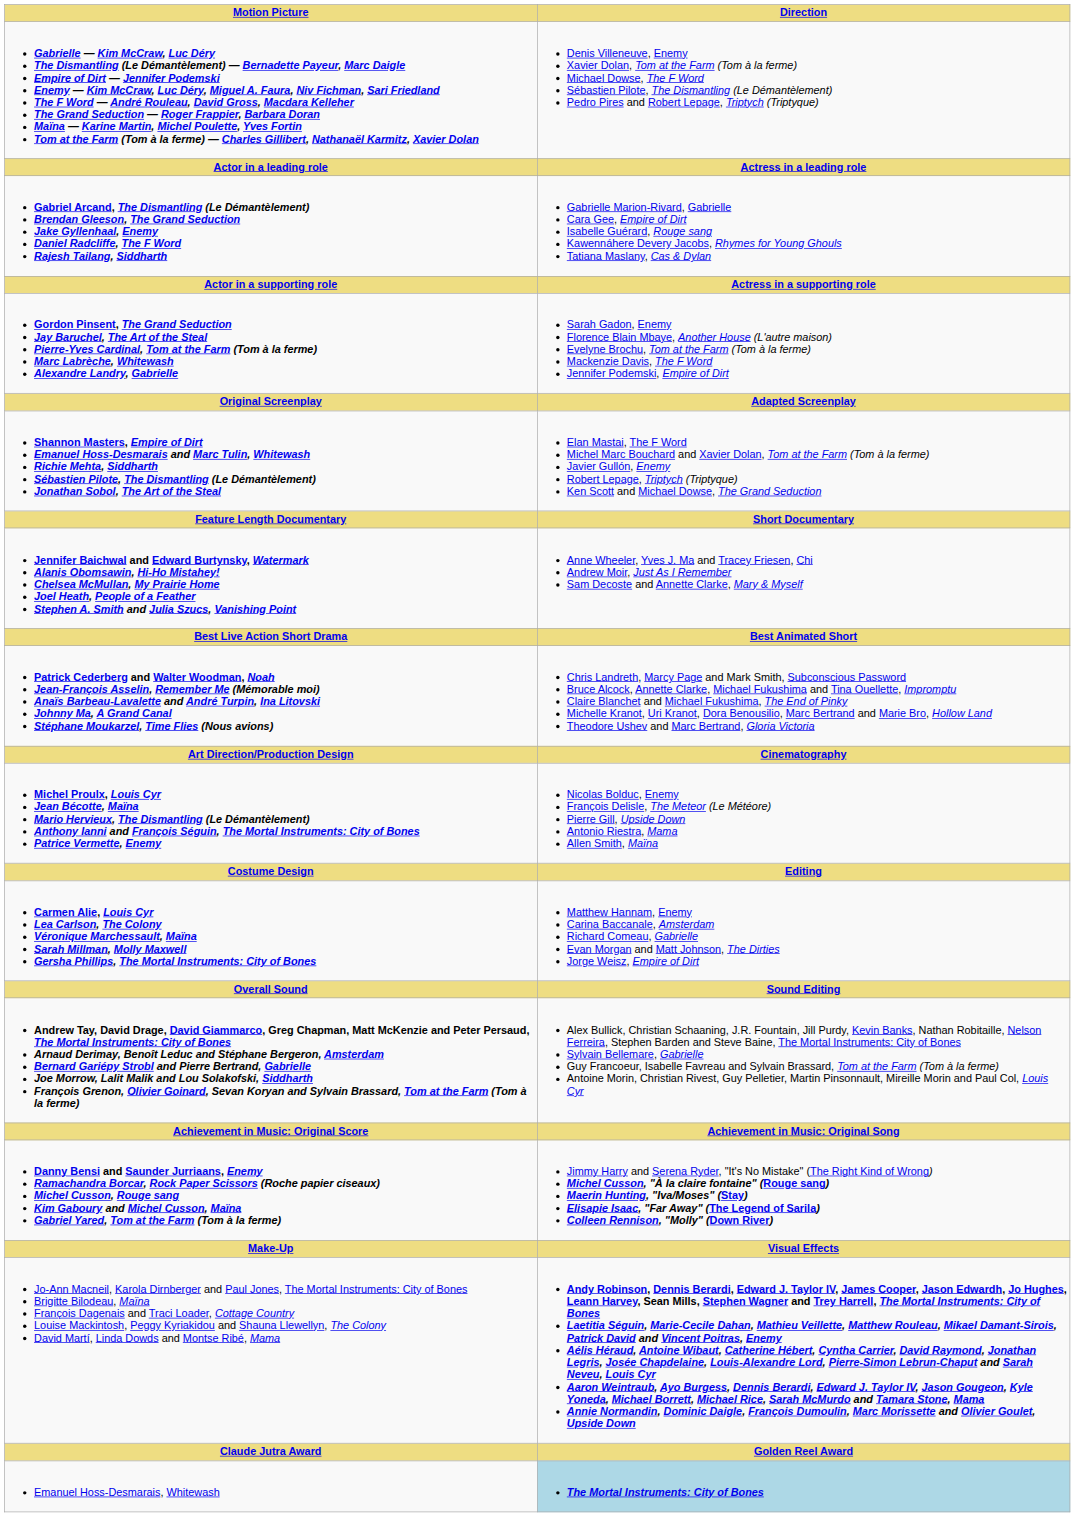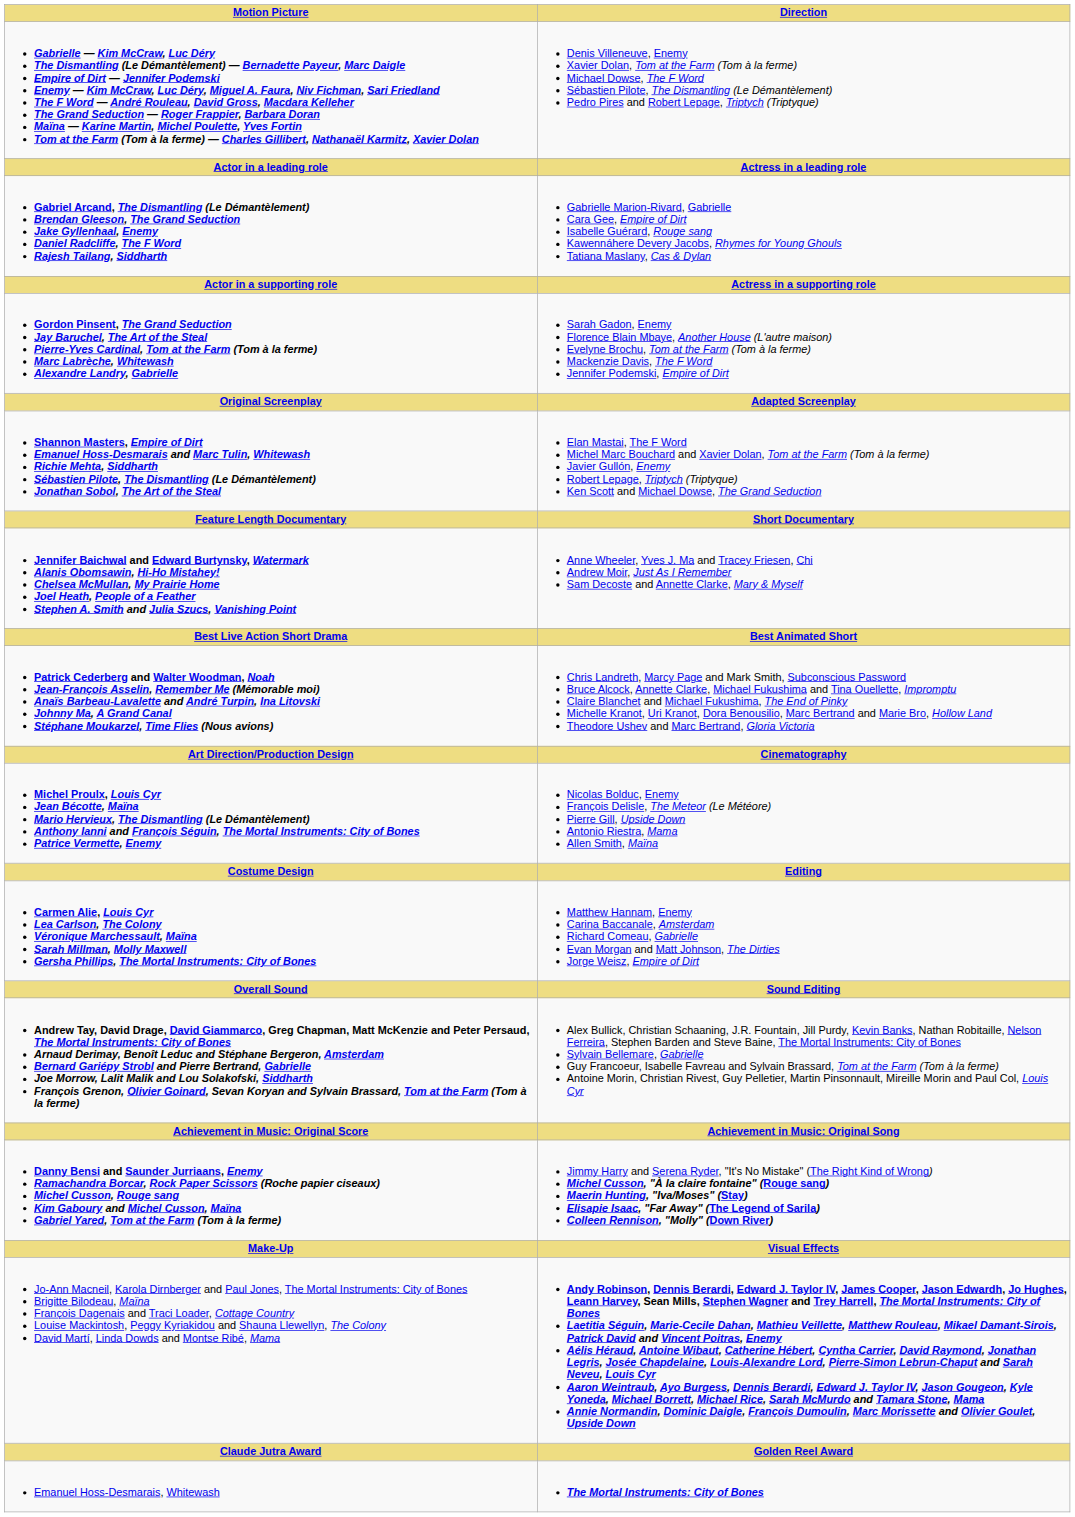(804, 1492) lightblue background -> (804, 1492) no background
